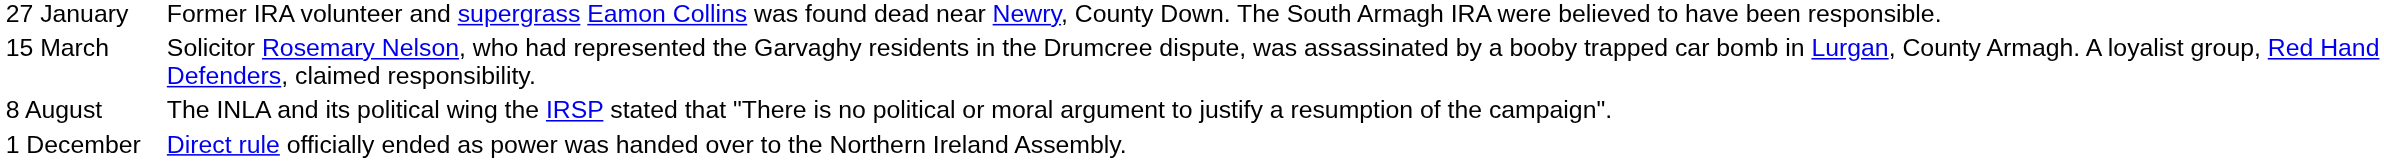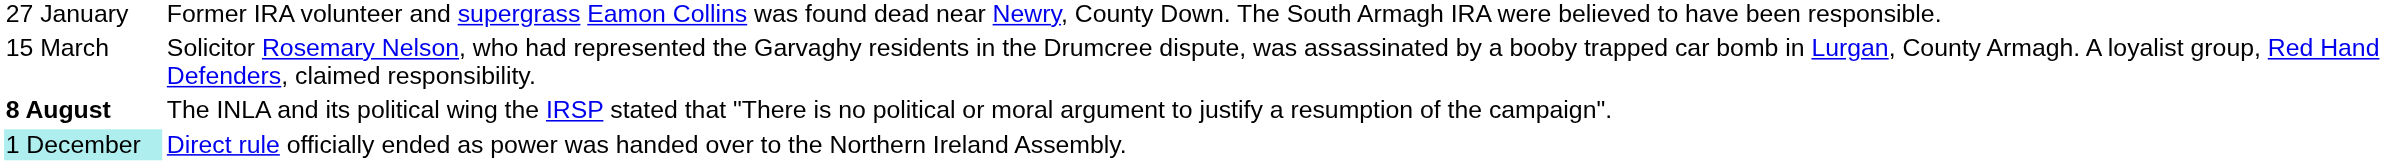(54, 110) normal -> (58, 110) bold
(73, 144) no background -> (73, 144) paleturquoise background
